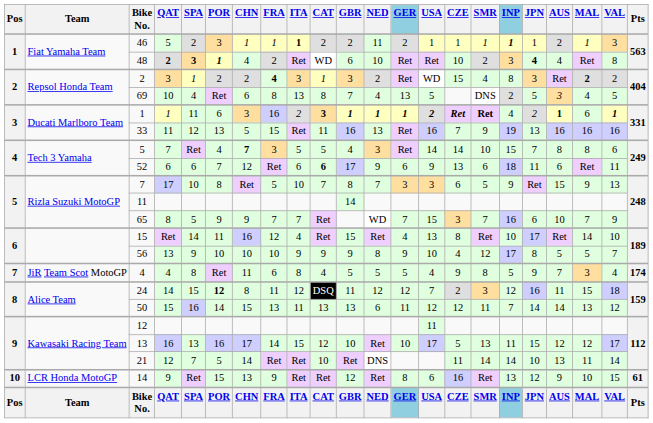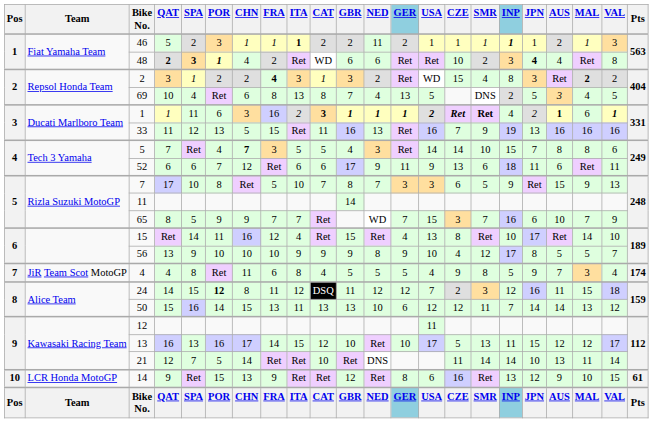(378, 60) 10 -> (378, 60) 6
(323, 166) bold -> (323, 166) normal
(405, 166) 6 -> (405, 166) 11
(378, 307) 6 -> (378, 307) 10
(405, 307) 11 -> (405, 307) 6
